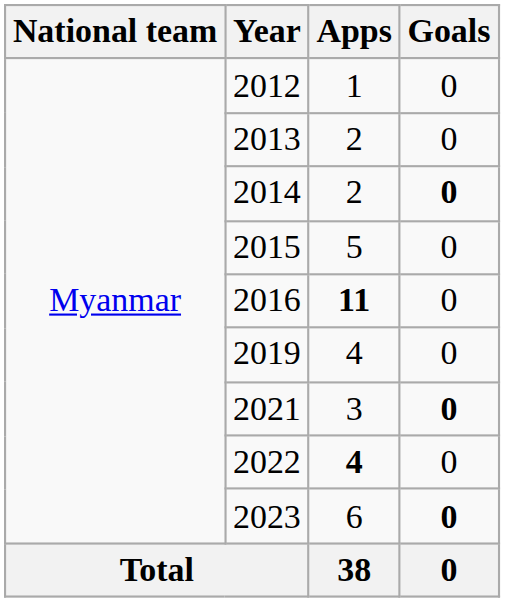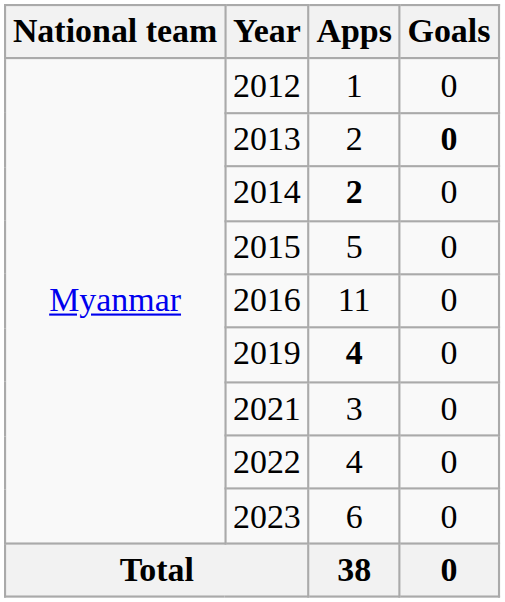(449, 138) normal -> (449, 138) bold
(354, 192) normal -> (354, 192) bold
(449, 192) bold -> (449, 192) normal
(354, 300) bold -> (354, 300) normal
(354, 354) normal -> (354, 354) bold
(449, 407) bold -> (449, 407) normal
(354, 461) bold -> (354, 461) normal
(449, 515) bold -> (449, 515) normal
